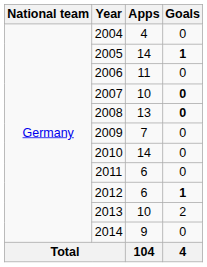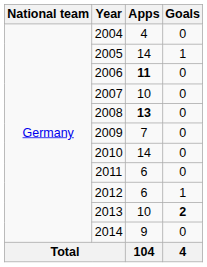(183, 53) bold -> (183, 53) normal
(144, 73) normal -> (144, 73) bold
(183, 93) bold -> (183, 93) normal
(144, 113) normal -> (144, 113) bold
(183, 113) bold -> (183, 113) normal
(183, 192) bold -> (183, 192) normal
(183, 212) normal -> (183, 212) bold
